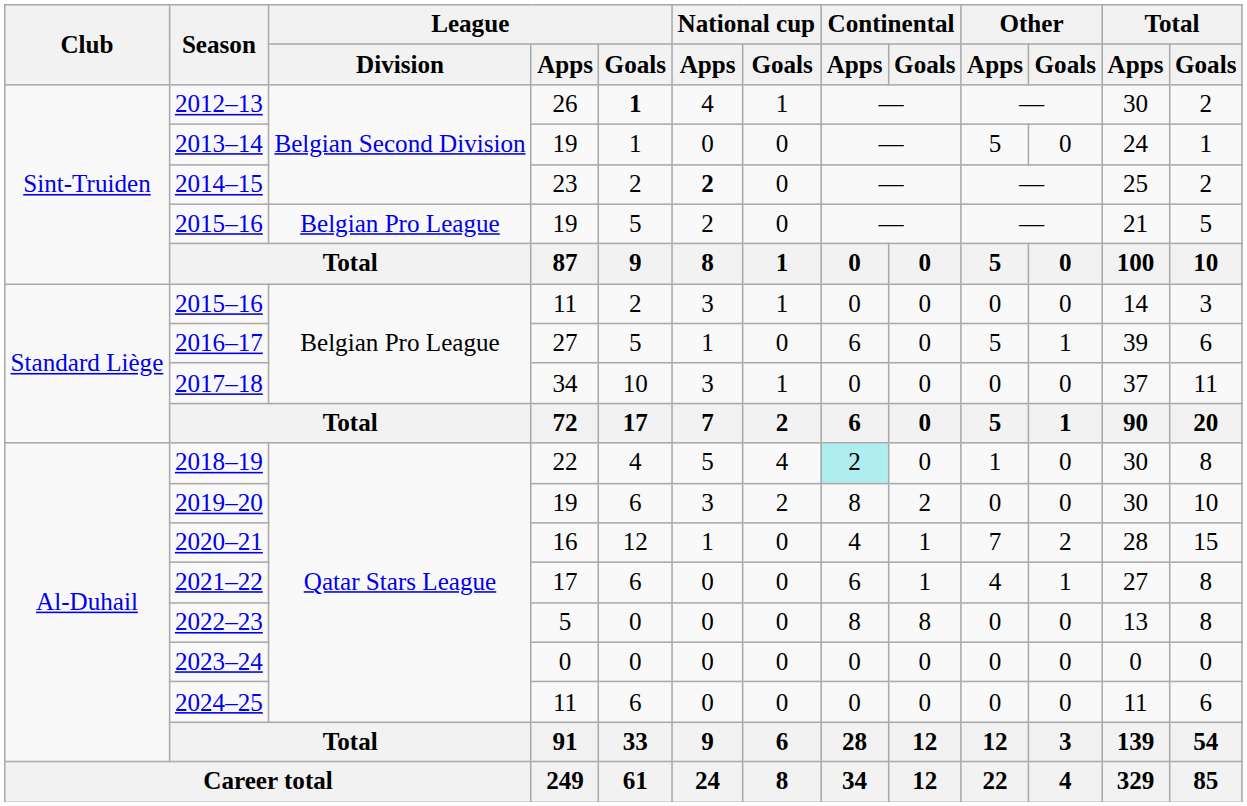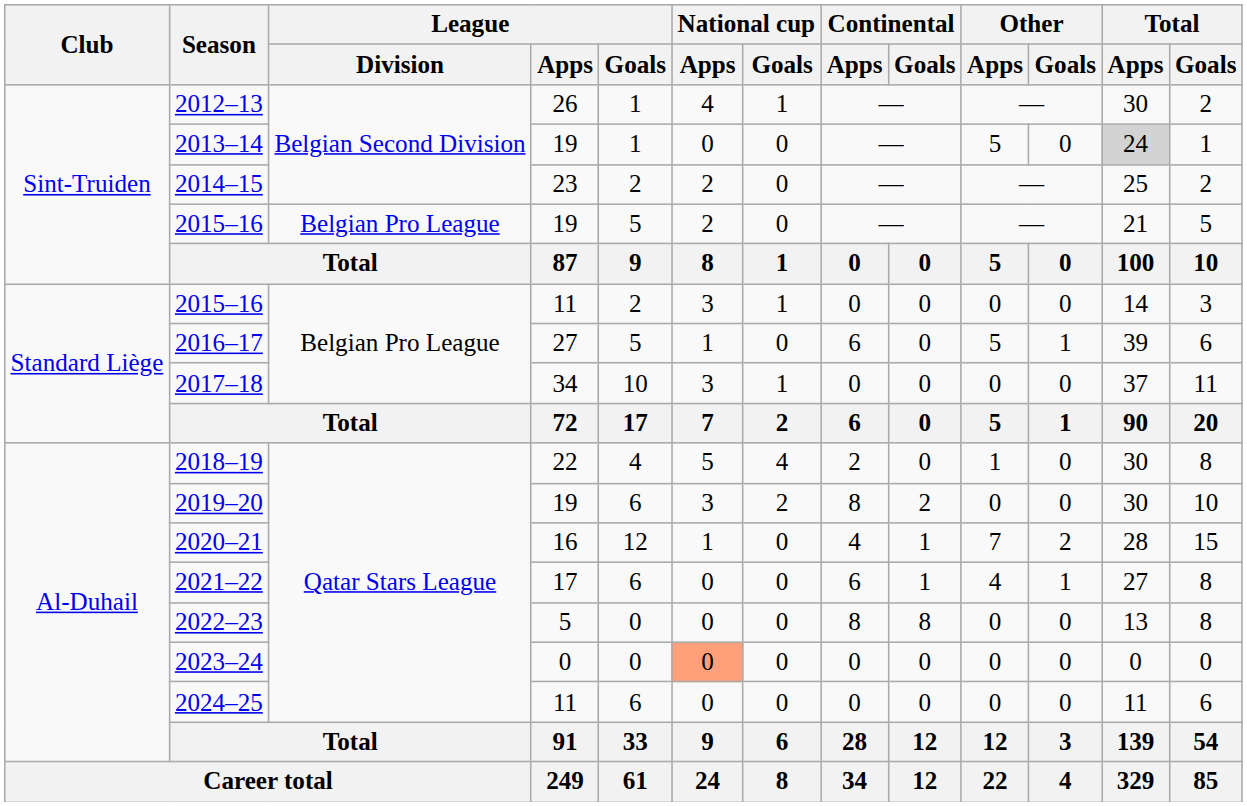(635, 104) bold -> (635, 104) normal
(1135, 143) no background -> (1135, 143) lightgrey background
(708, 183) bold -> (708, 183) normal
(855, 462) paleturquoise background -> (855, 462) no background
(708, 661) no background -> (708, 661) lightsalmon background
